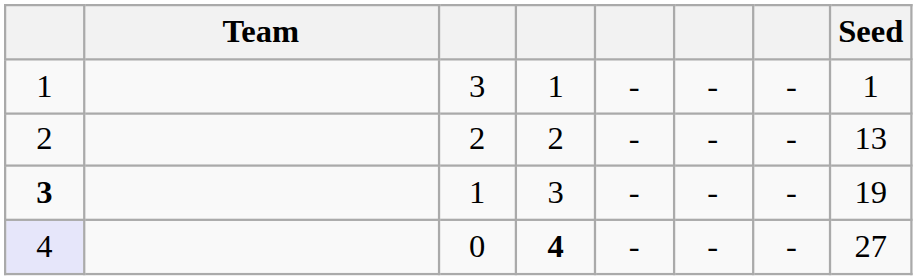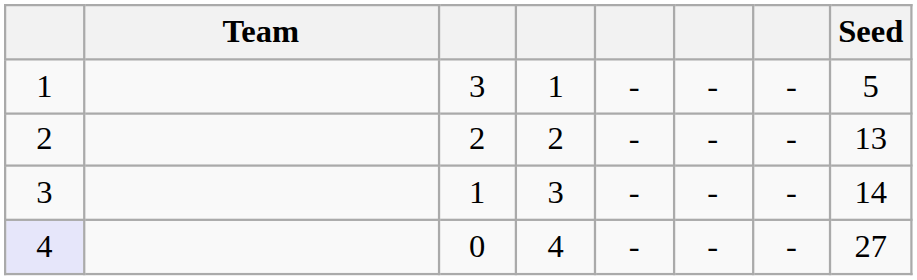(871, 85) 1 -> (871, 85) 5
(44, 192) bold -> (44, 192) normal
(871, 192) 19 -> (871, 192) 14
(556, 246) bold -> (556, 246) normal
